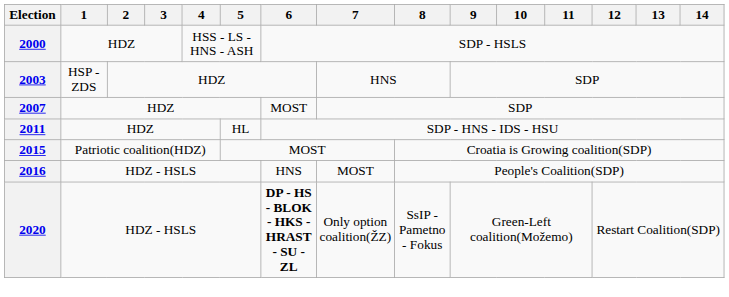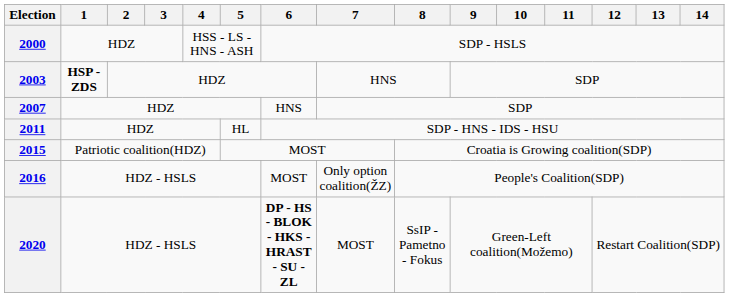(84, 79) normal -> (84, 79) bold
(289, 108) MOST -> (289, 108) HNS
(289, 171) HNS -> (289, 178) MOST
(355, 171) MOST -> (355, 178) Only option coalition(ŽZ)
(355, 229) Only option coalition(ŽZ) -> (355, 244) MOST
